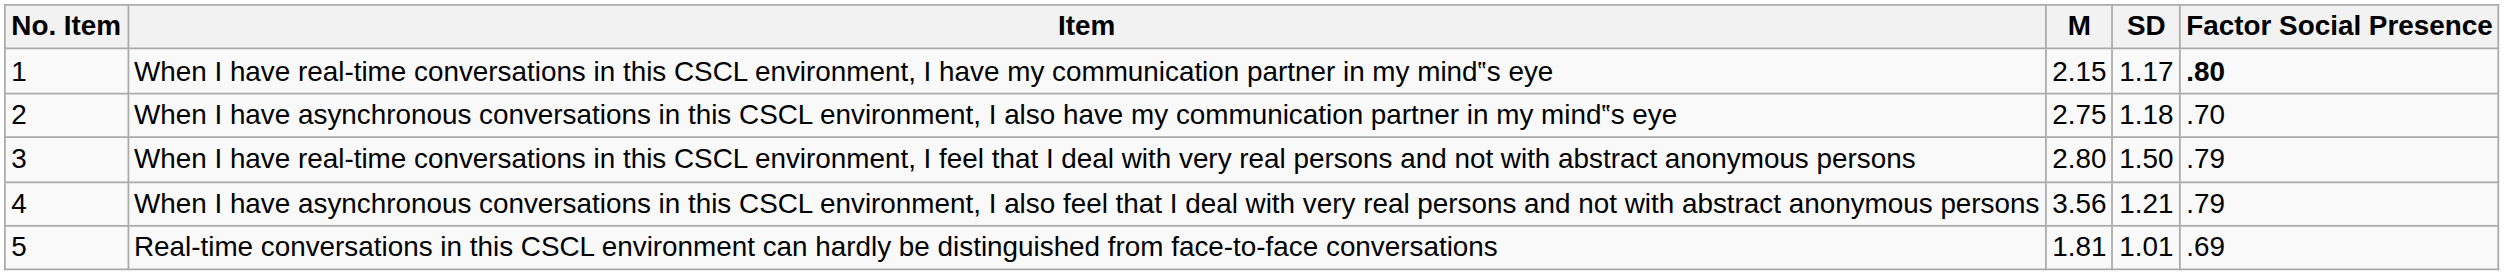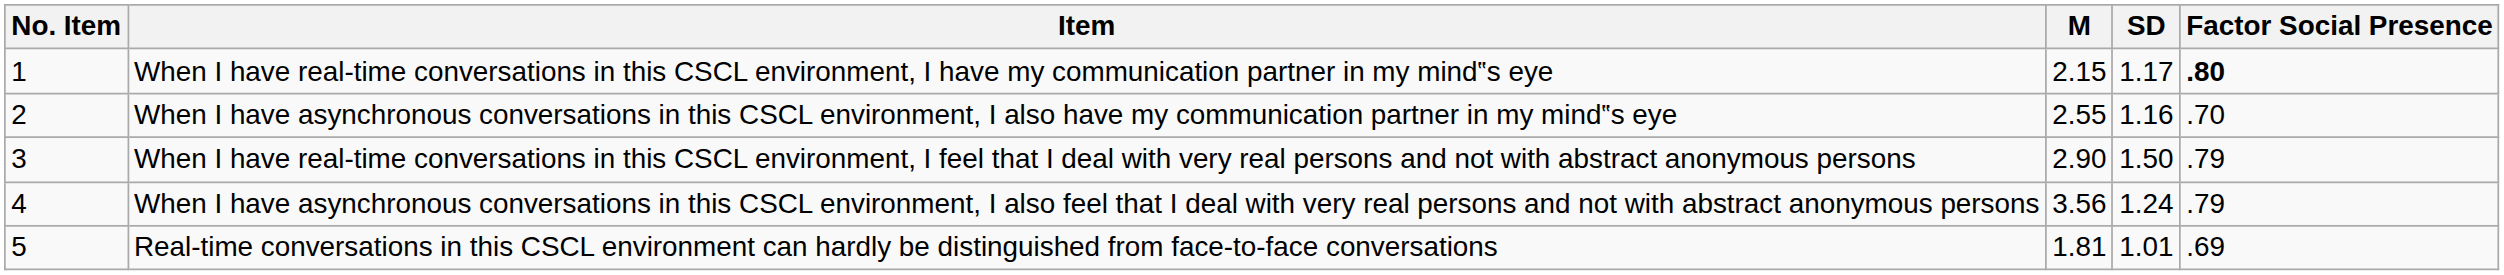(2079, 114) 2.75 -> (2079, 114) 2.55
(2146, 114) 1.18 -> (2146, 114) 1.16
(2079, 159) 2.80 -> (2079, 159) 2.90
(2146, 203) 1.21 -> (2146, 203) 1.24
